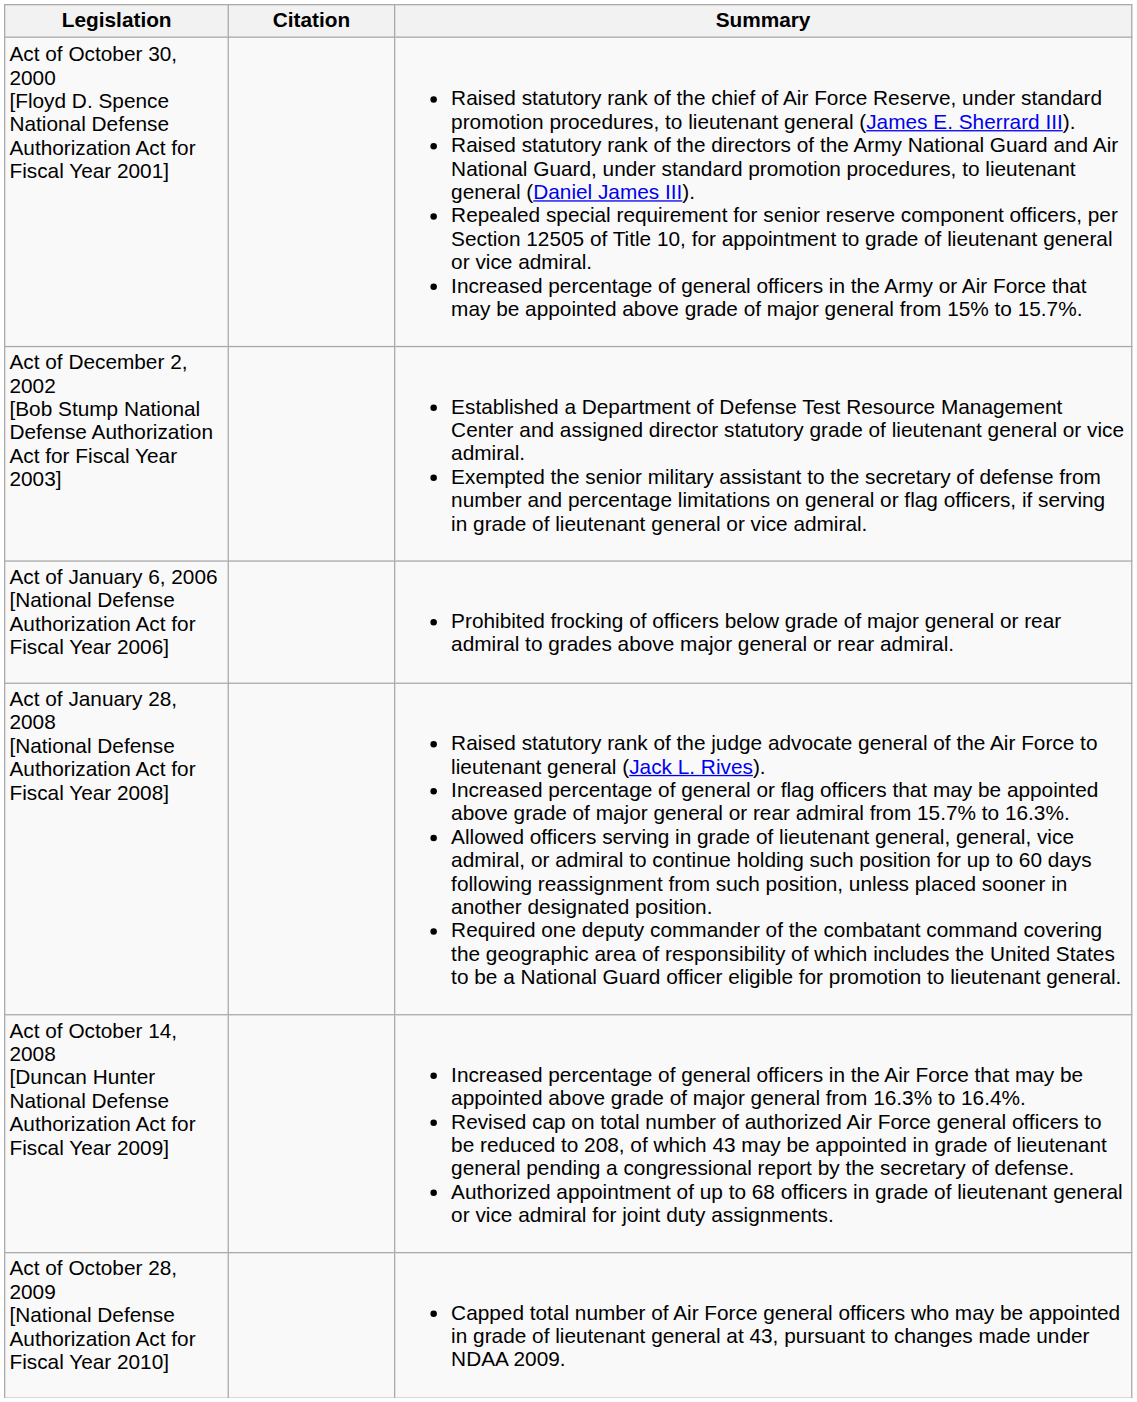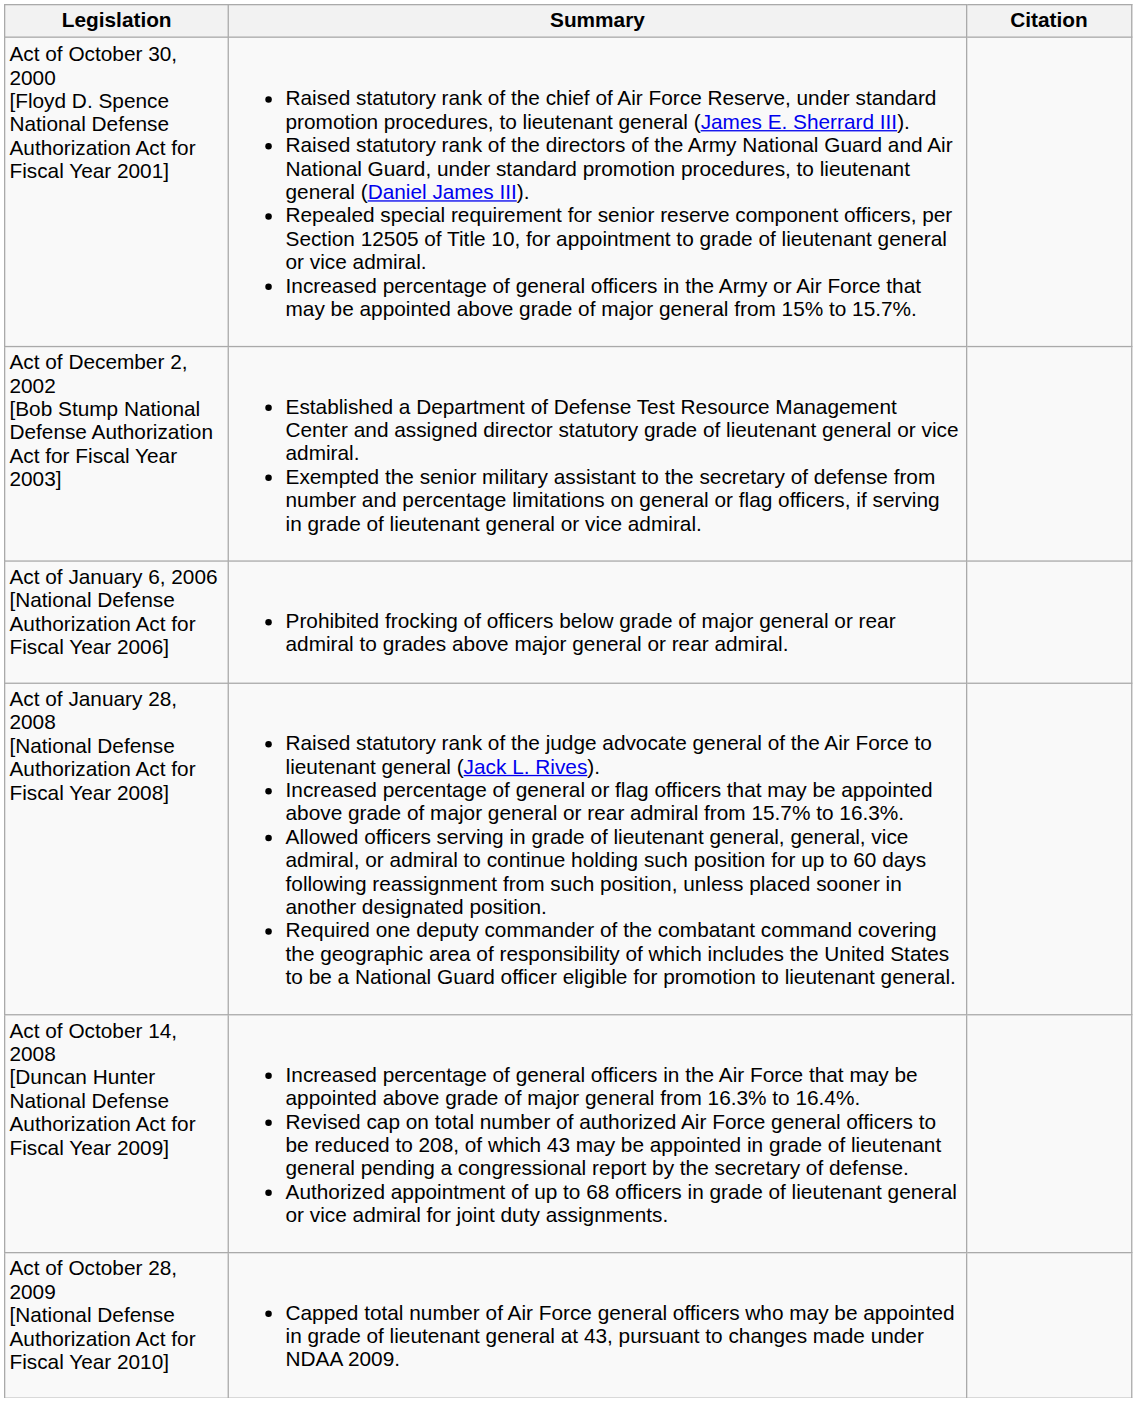columns swapped: (312, 20) <-> (763, 20)
